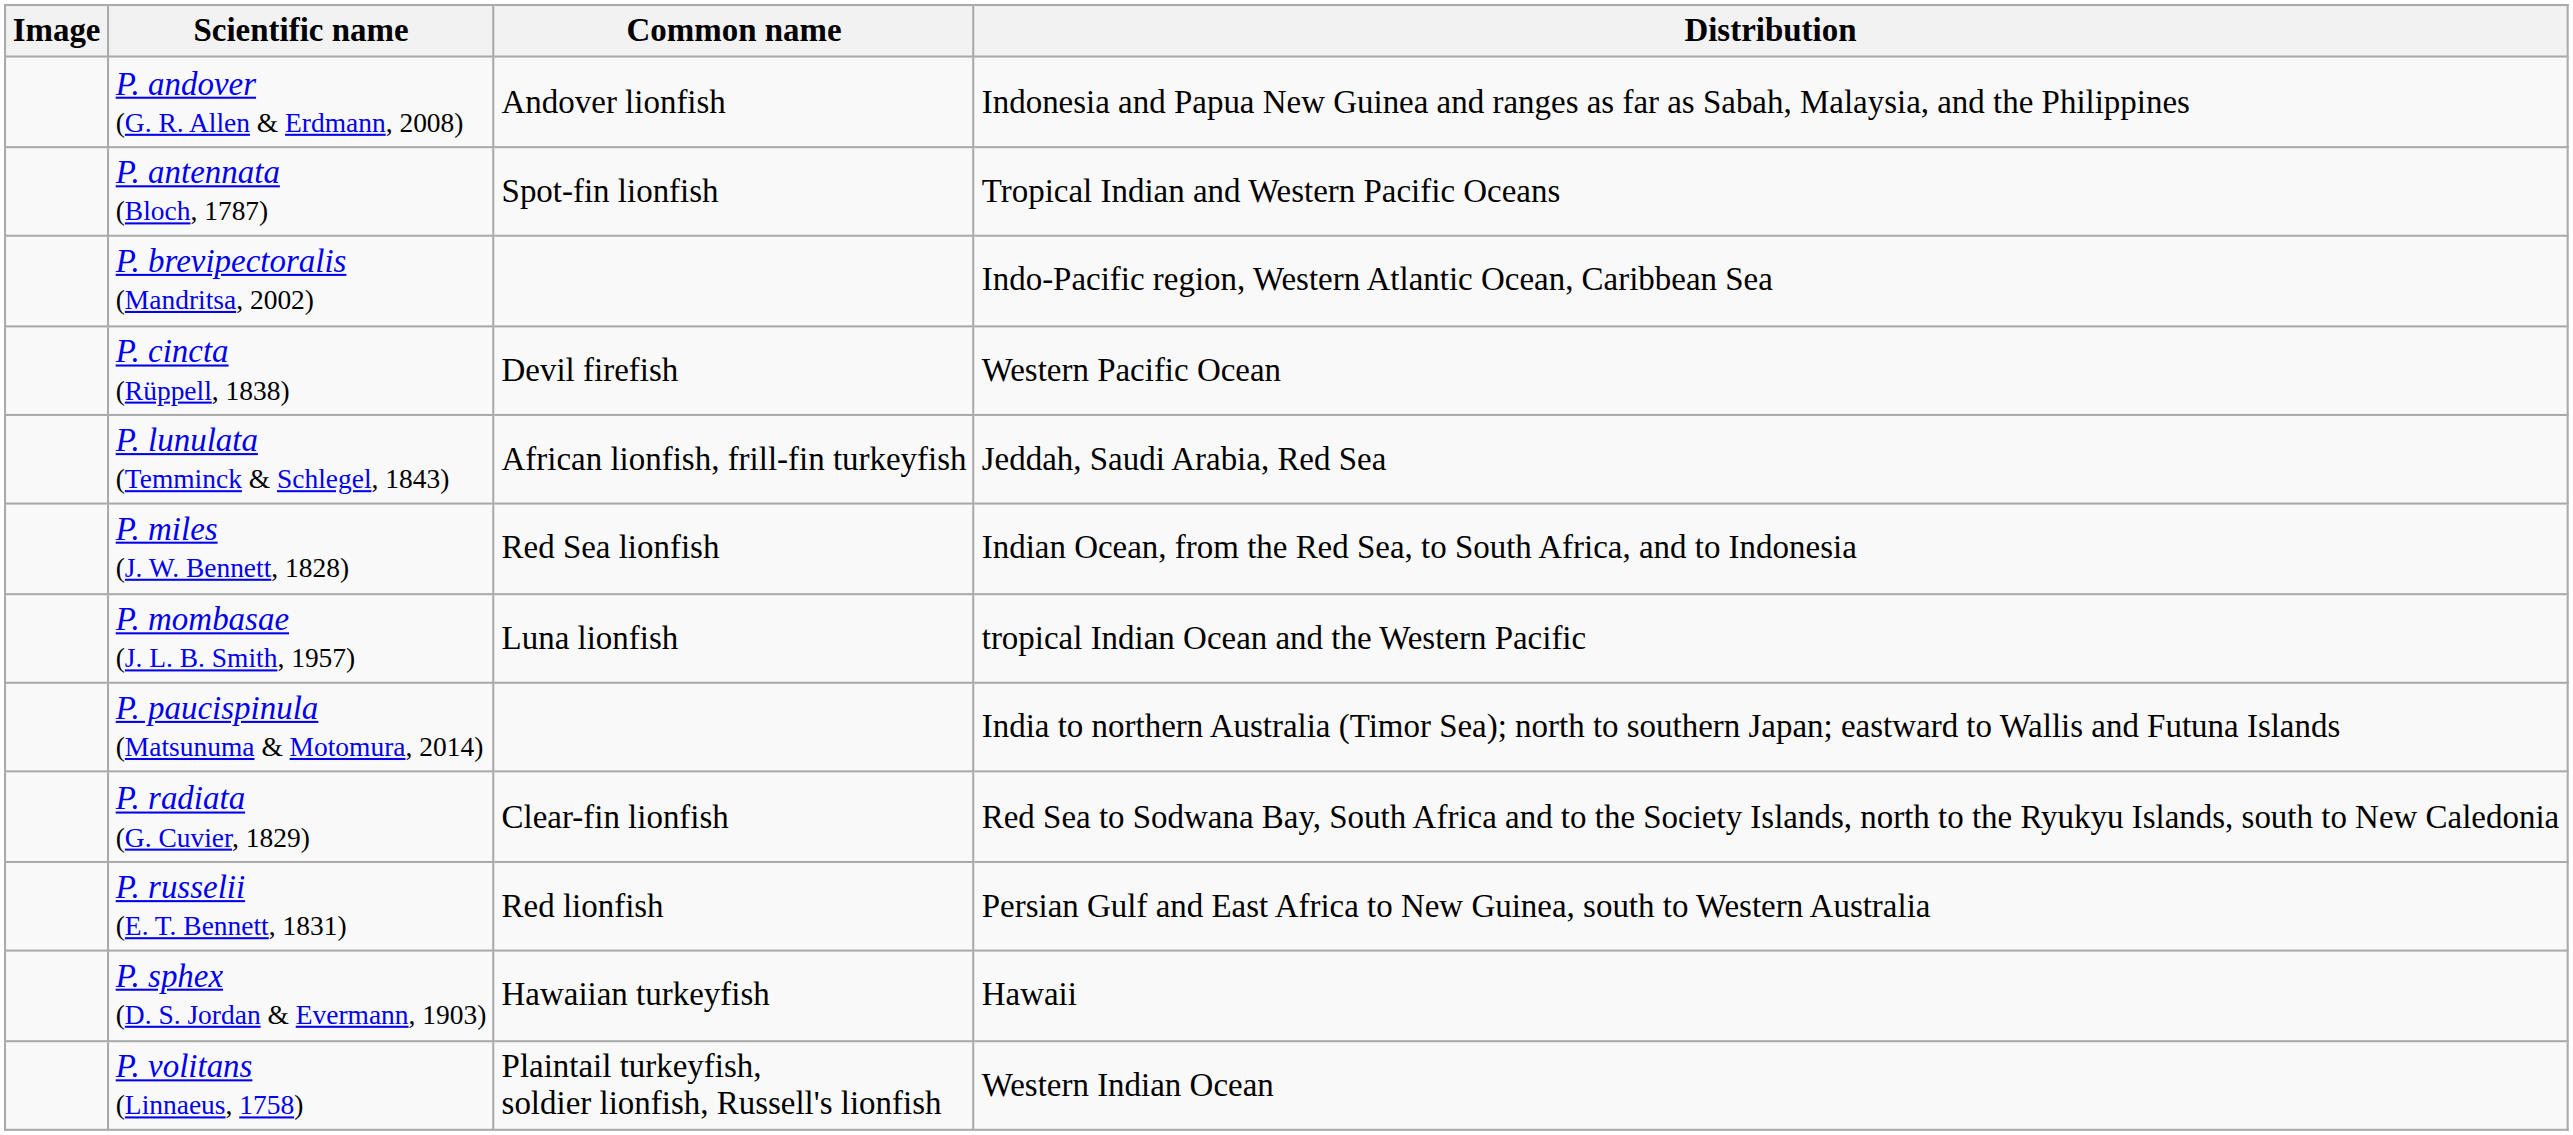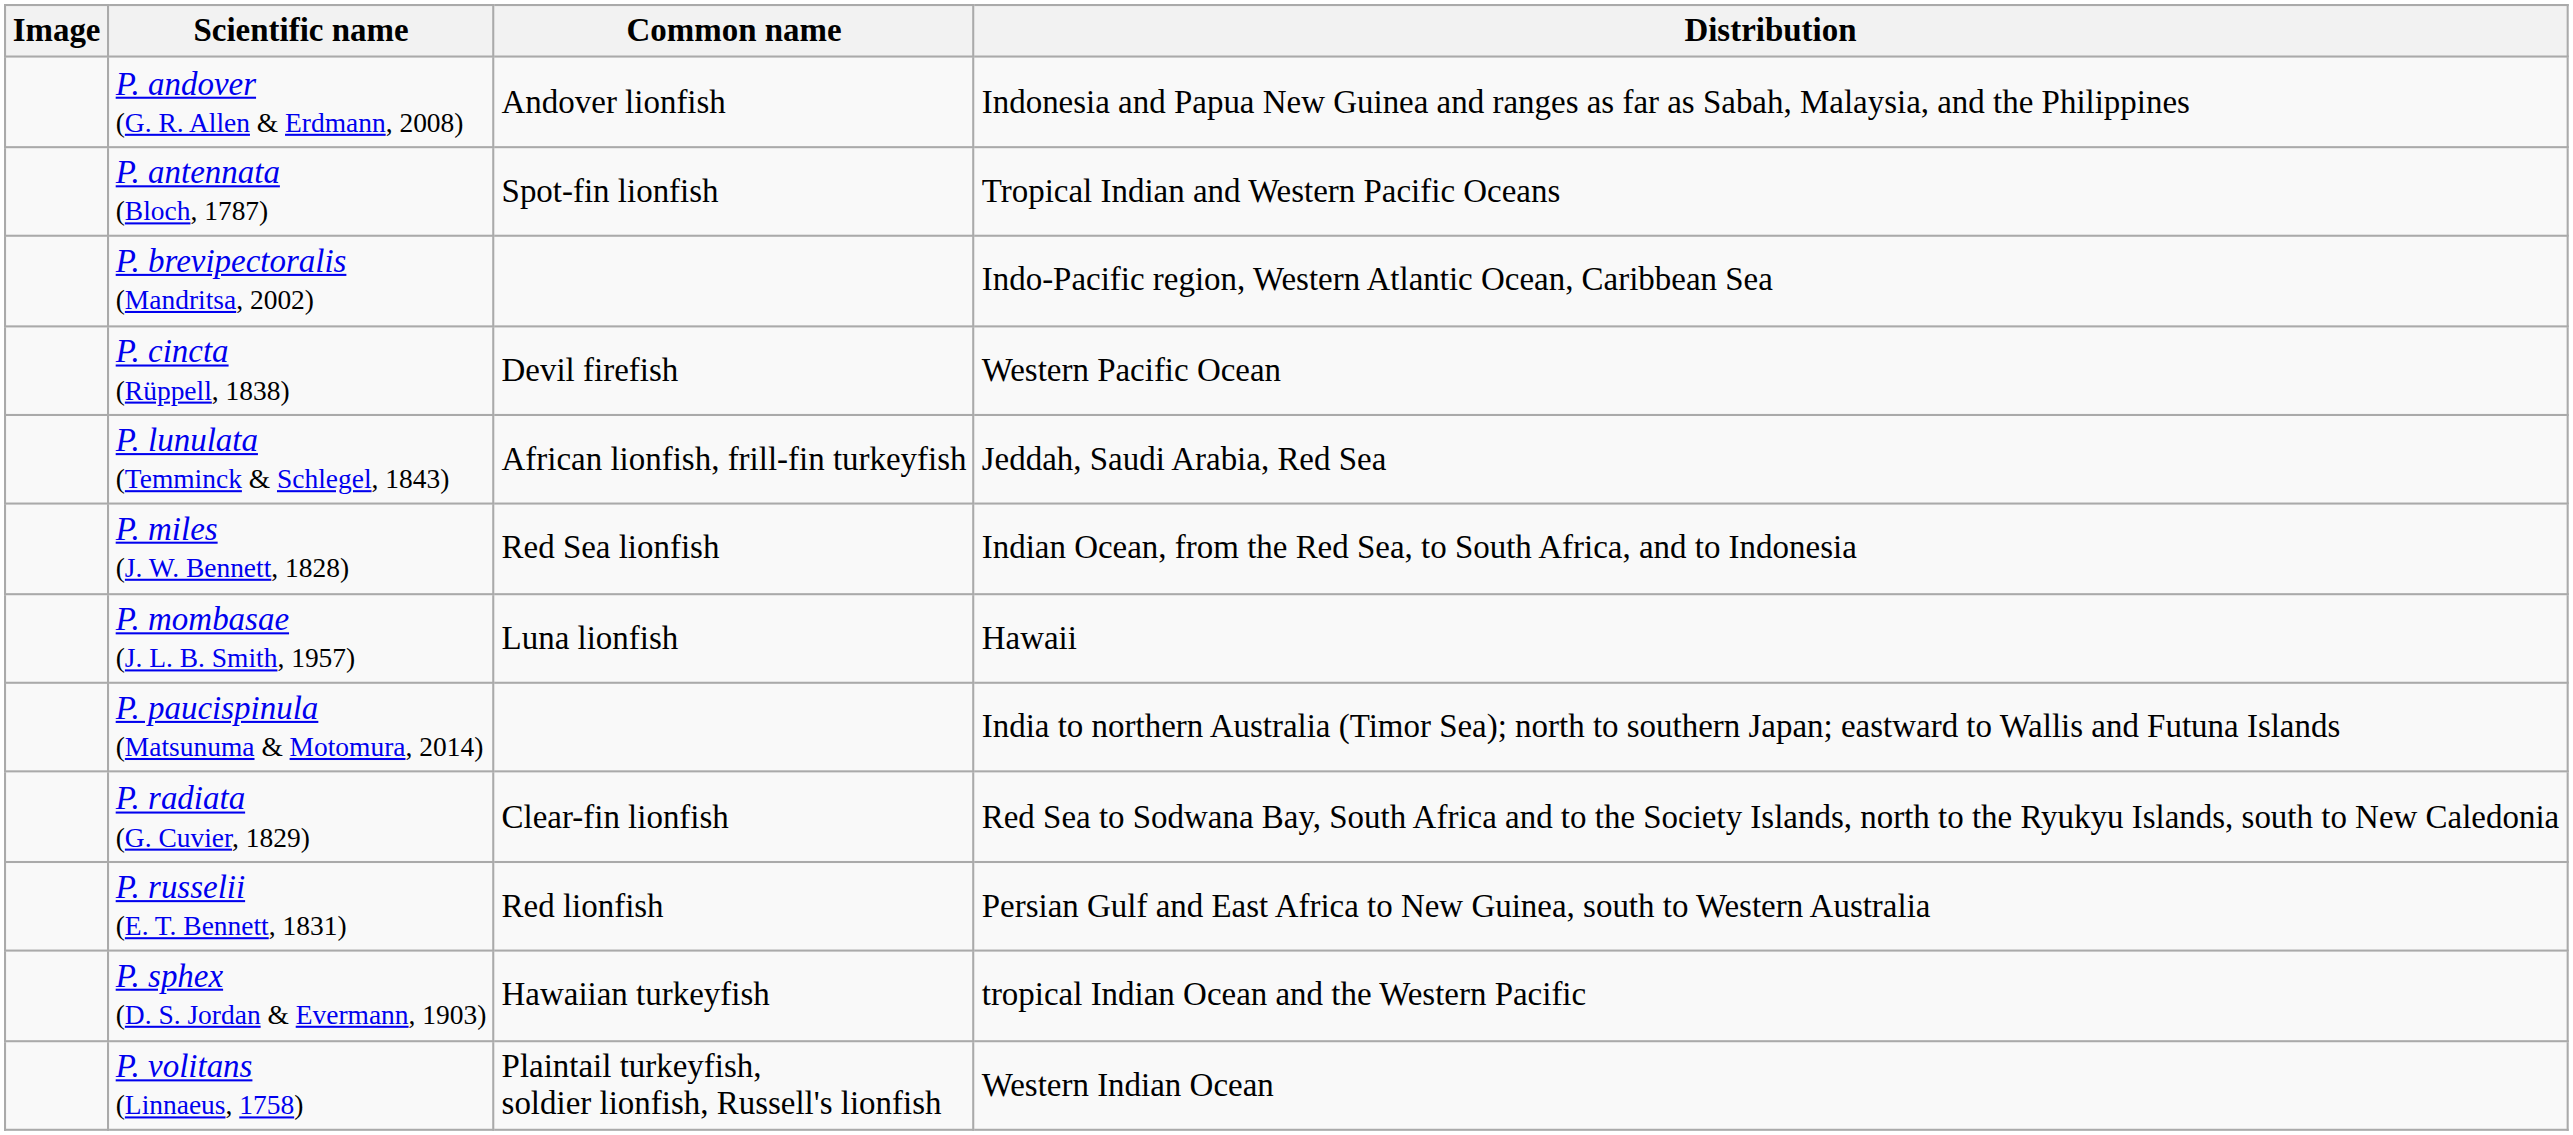(1284, 637) tropical Indian Ocean and the Western Pacific -> (1029, 637) Hawaii
(1029, 994) Hawaii -> (1284, 994) tropical Indian Ocean and the Western Pacific
